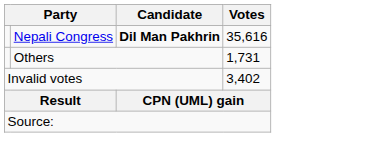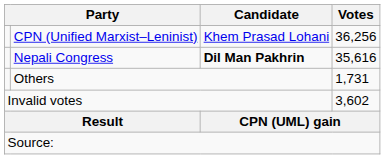+ row: (106, 36)
(243, 79) 3,402 -> (352, 100) 3,602
